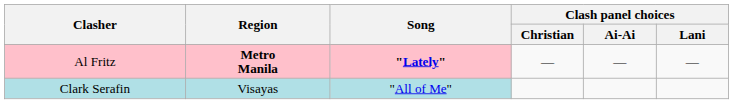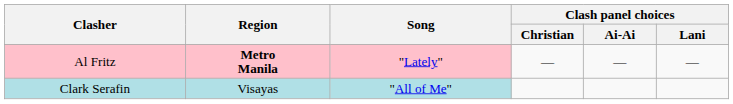(421, 61) bold -> (421, 61) normal
